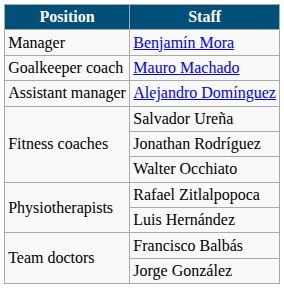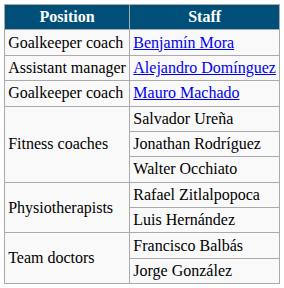(37, 42) Manager -> (66, 42) Goalkeeper coach
rows swapped: (205, 93) <-> (186, 67)
